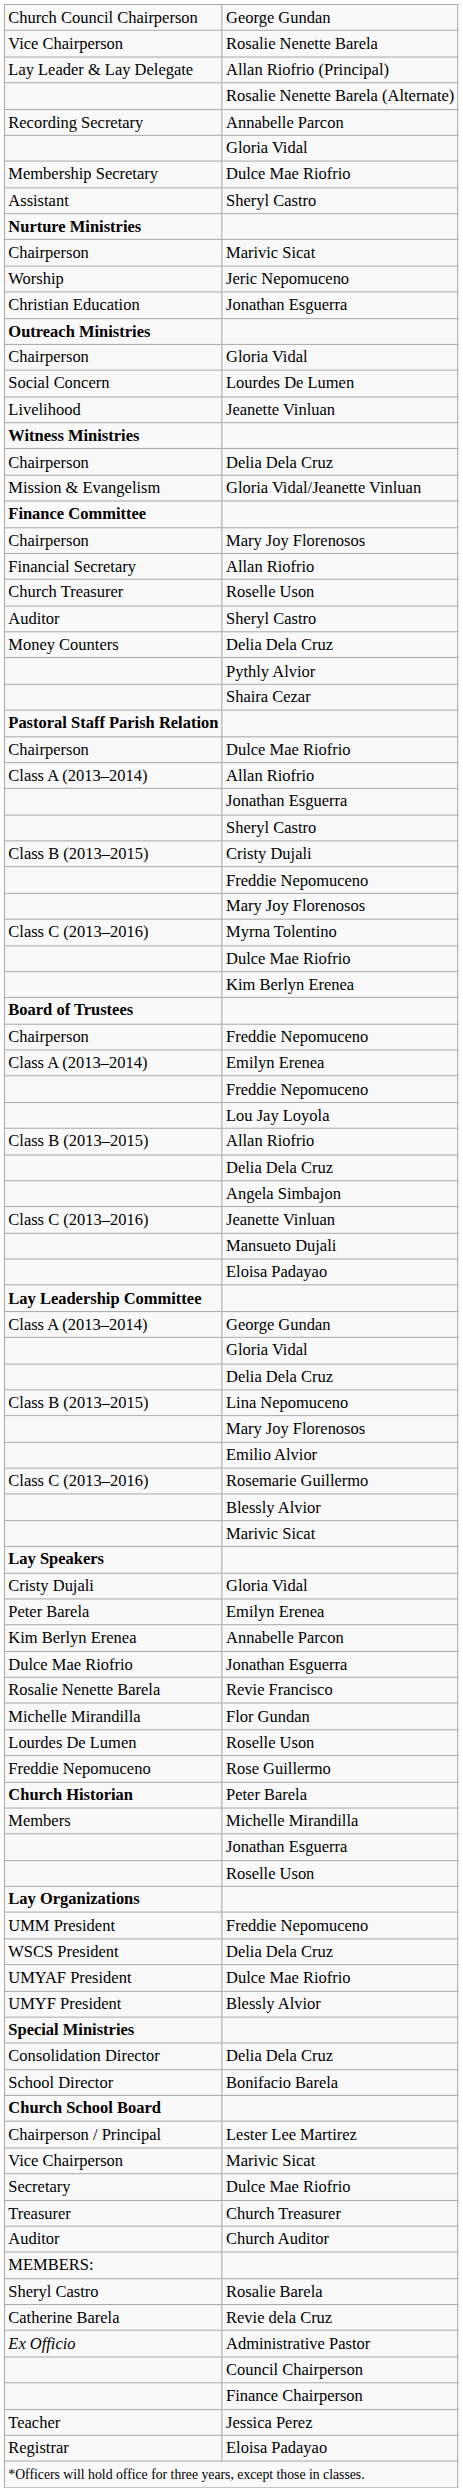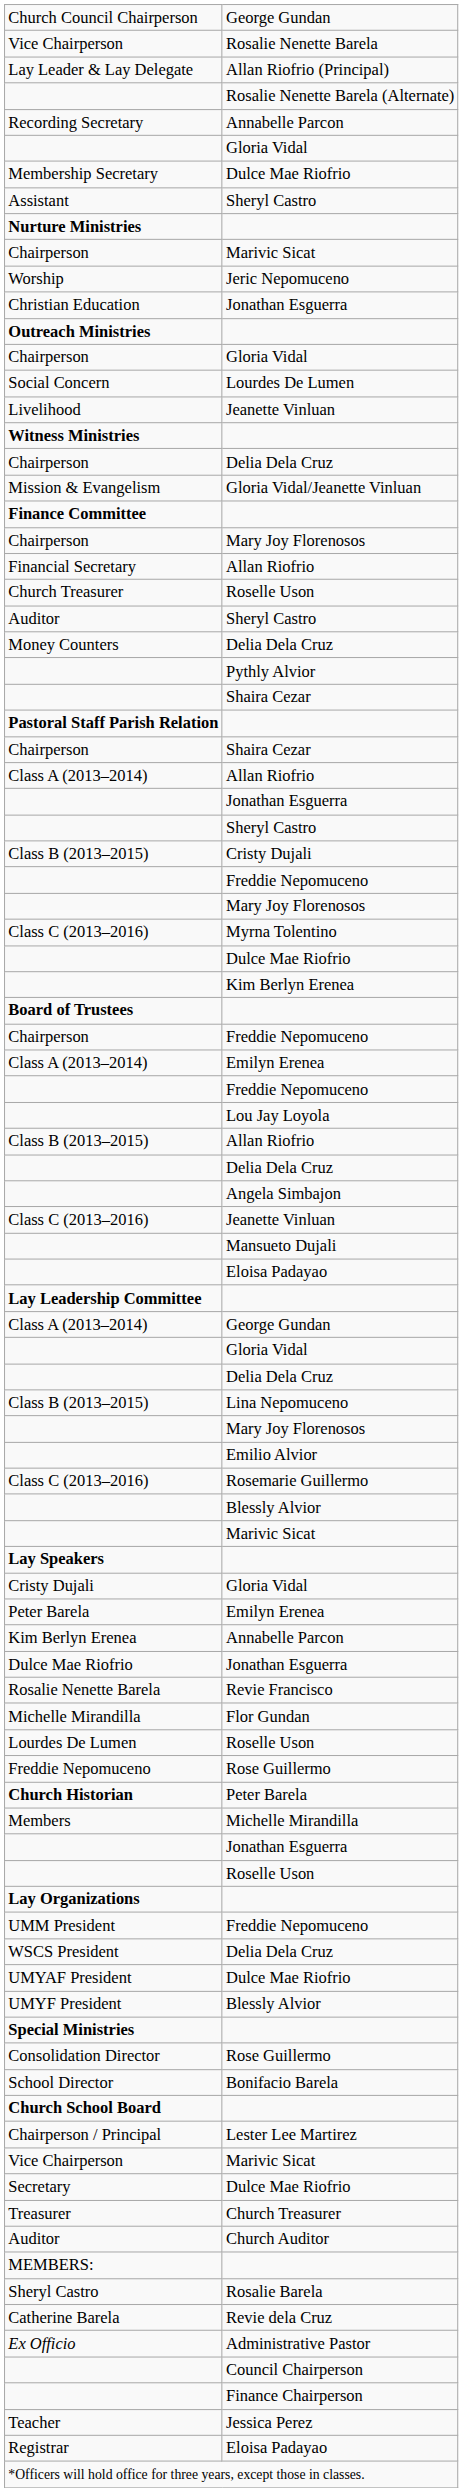(288, 749) Dulce Mae Riofrio -> (268, 749) Shaira Cezar
(280, 2056) Delia Dela Cruz -> (278, 2056) Rose Guillermo
